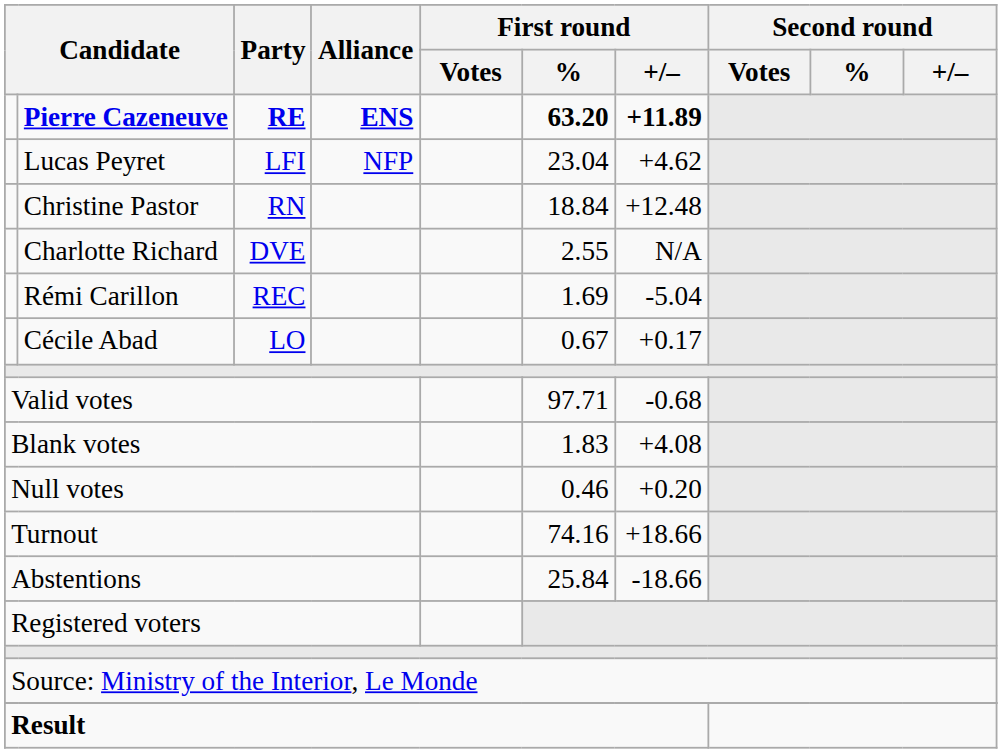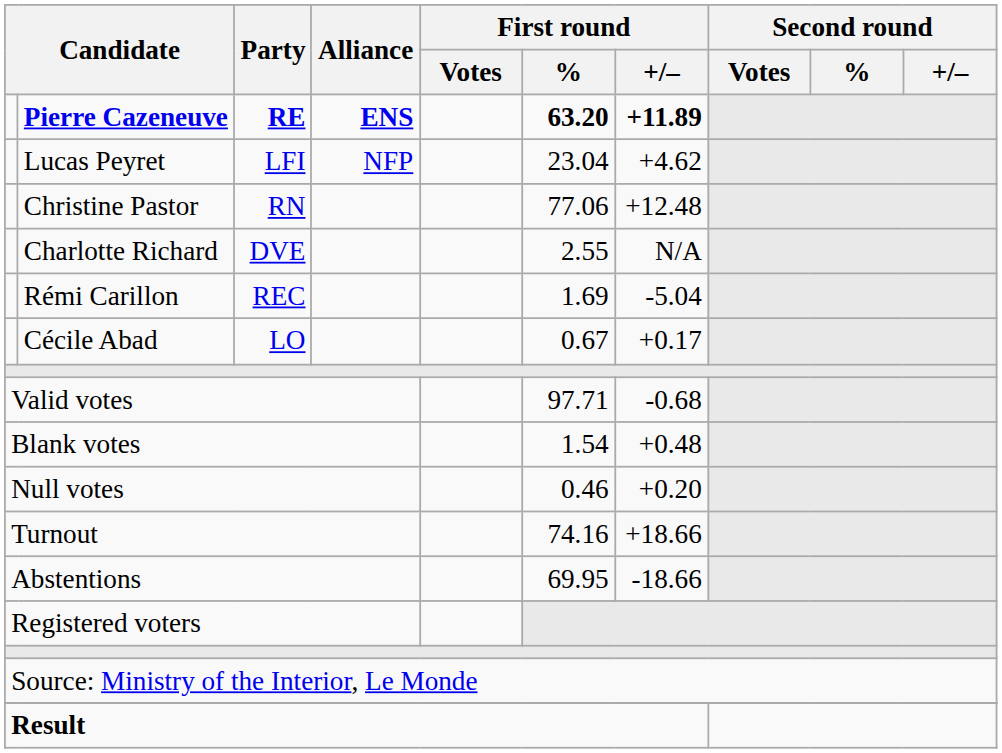(578, 206) 18.84 -> (578, 206) 77.06
(585, 443) 1.83 -> (585, 443) 1.54
(670, 443) +4.08 -> (670, 443) +0.48
(578, 578) 25.84 -> (578, 578) 69.95
